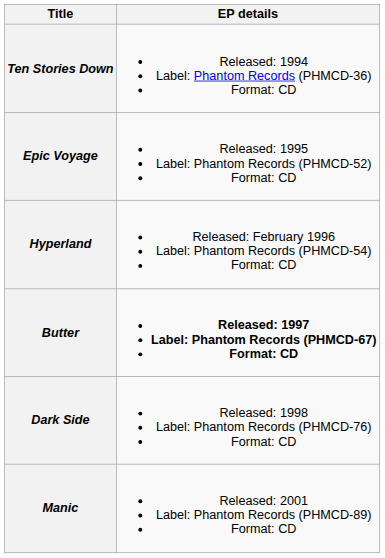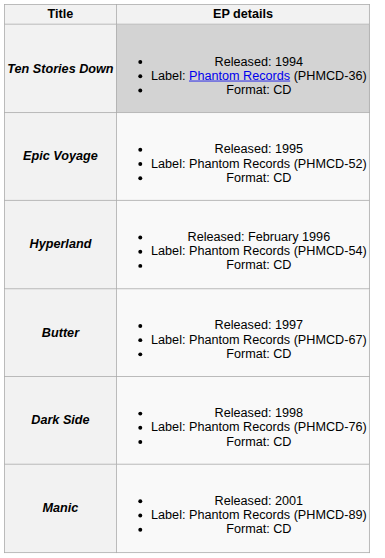(248, 76) no background -> (243, 76) lightgrey background
(248, 340) bold -> (243, 340) normal
